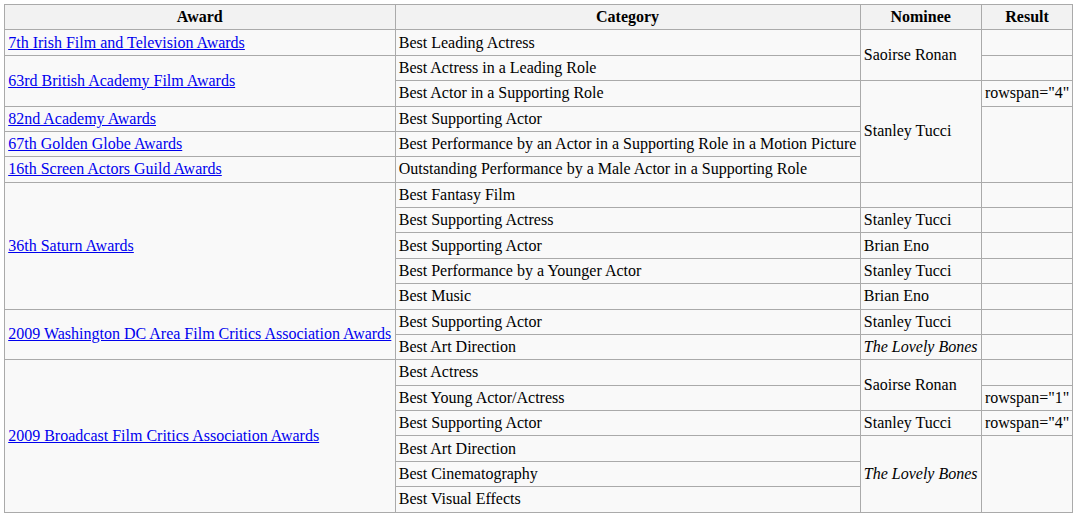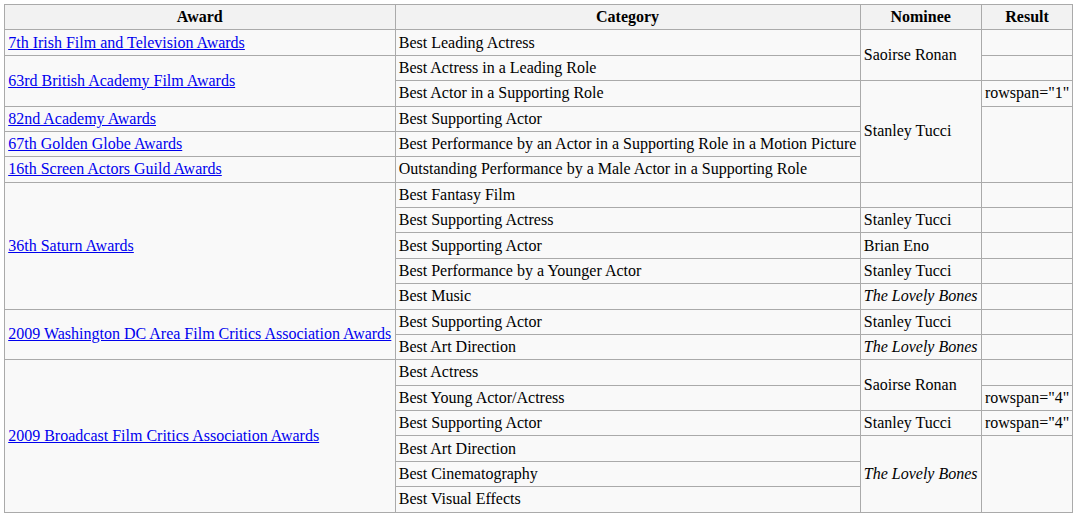(1027, 93) rowspan="4" -> (1027, 93) rowspan="1"
(896, 296) Brian Eno -> (921, 296) The Lovely Bones
(1027, 397) rowspan="1" -> (1027, 397) rowspan="4"
